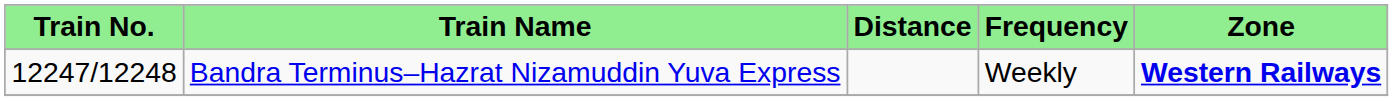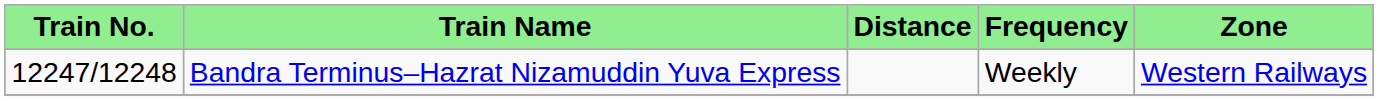(1261, 71) bold -> (1254, 71) normal
